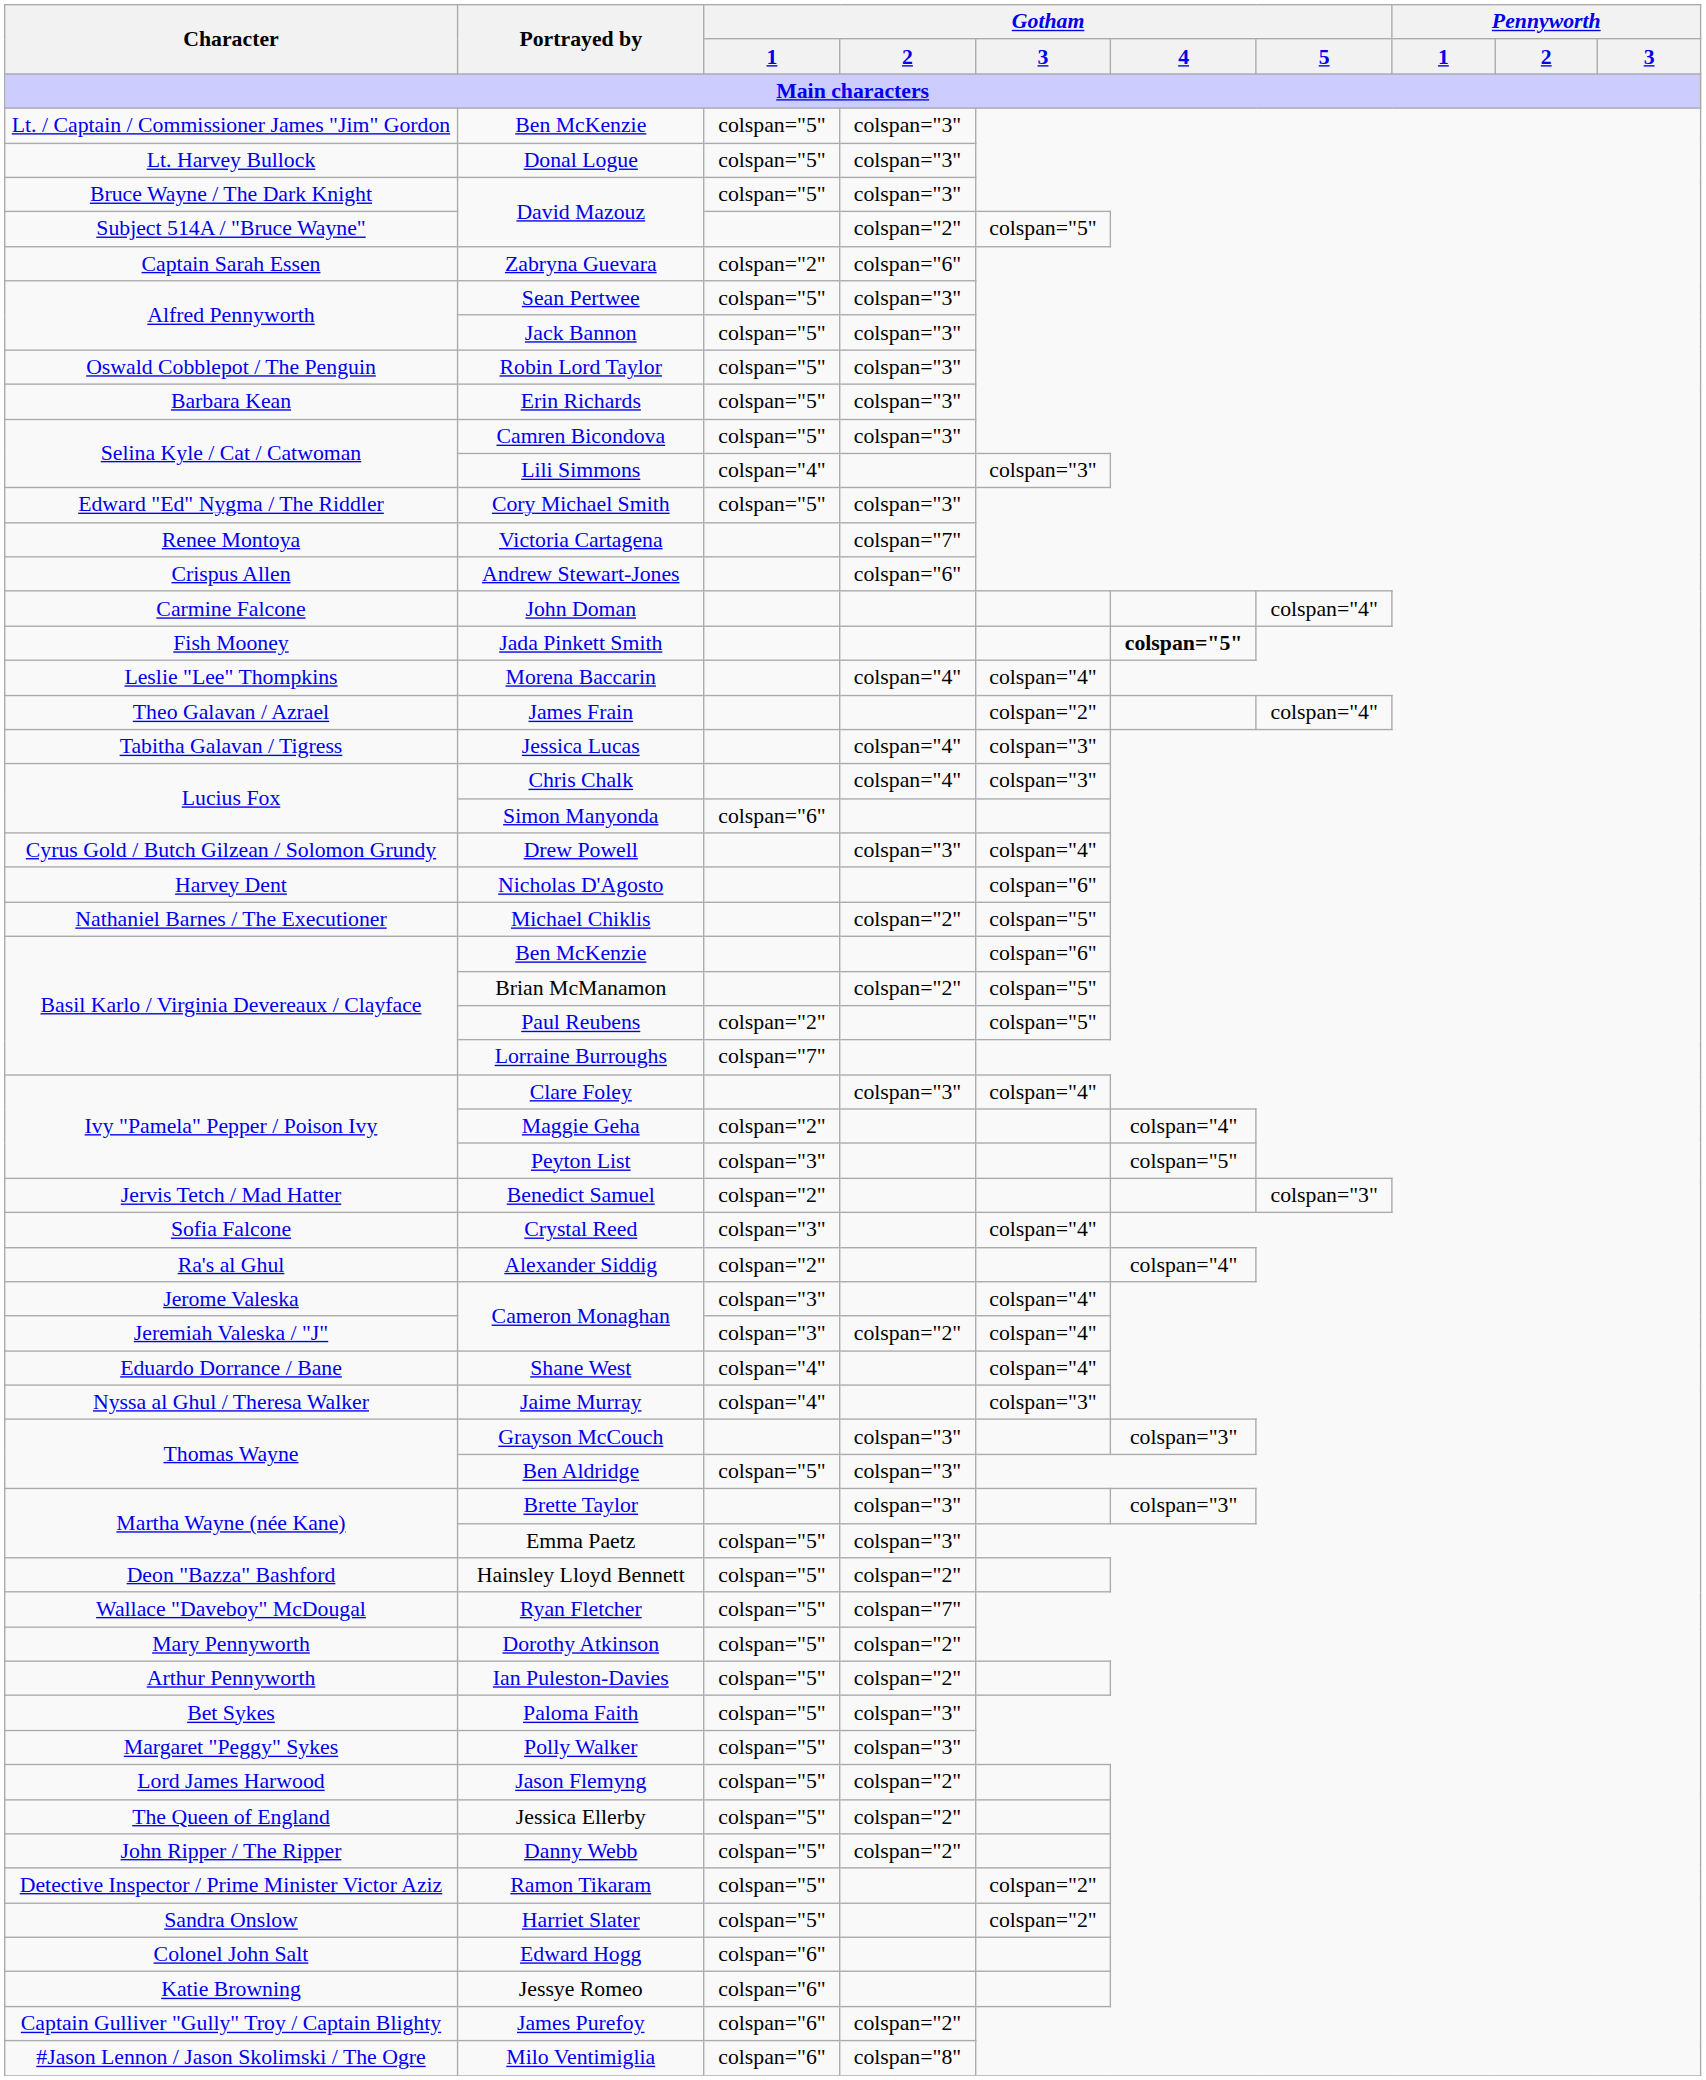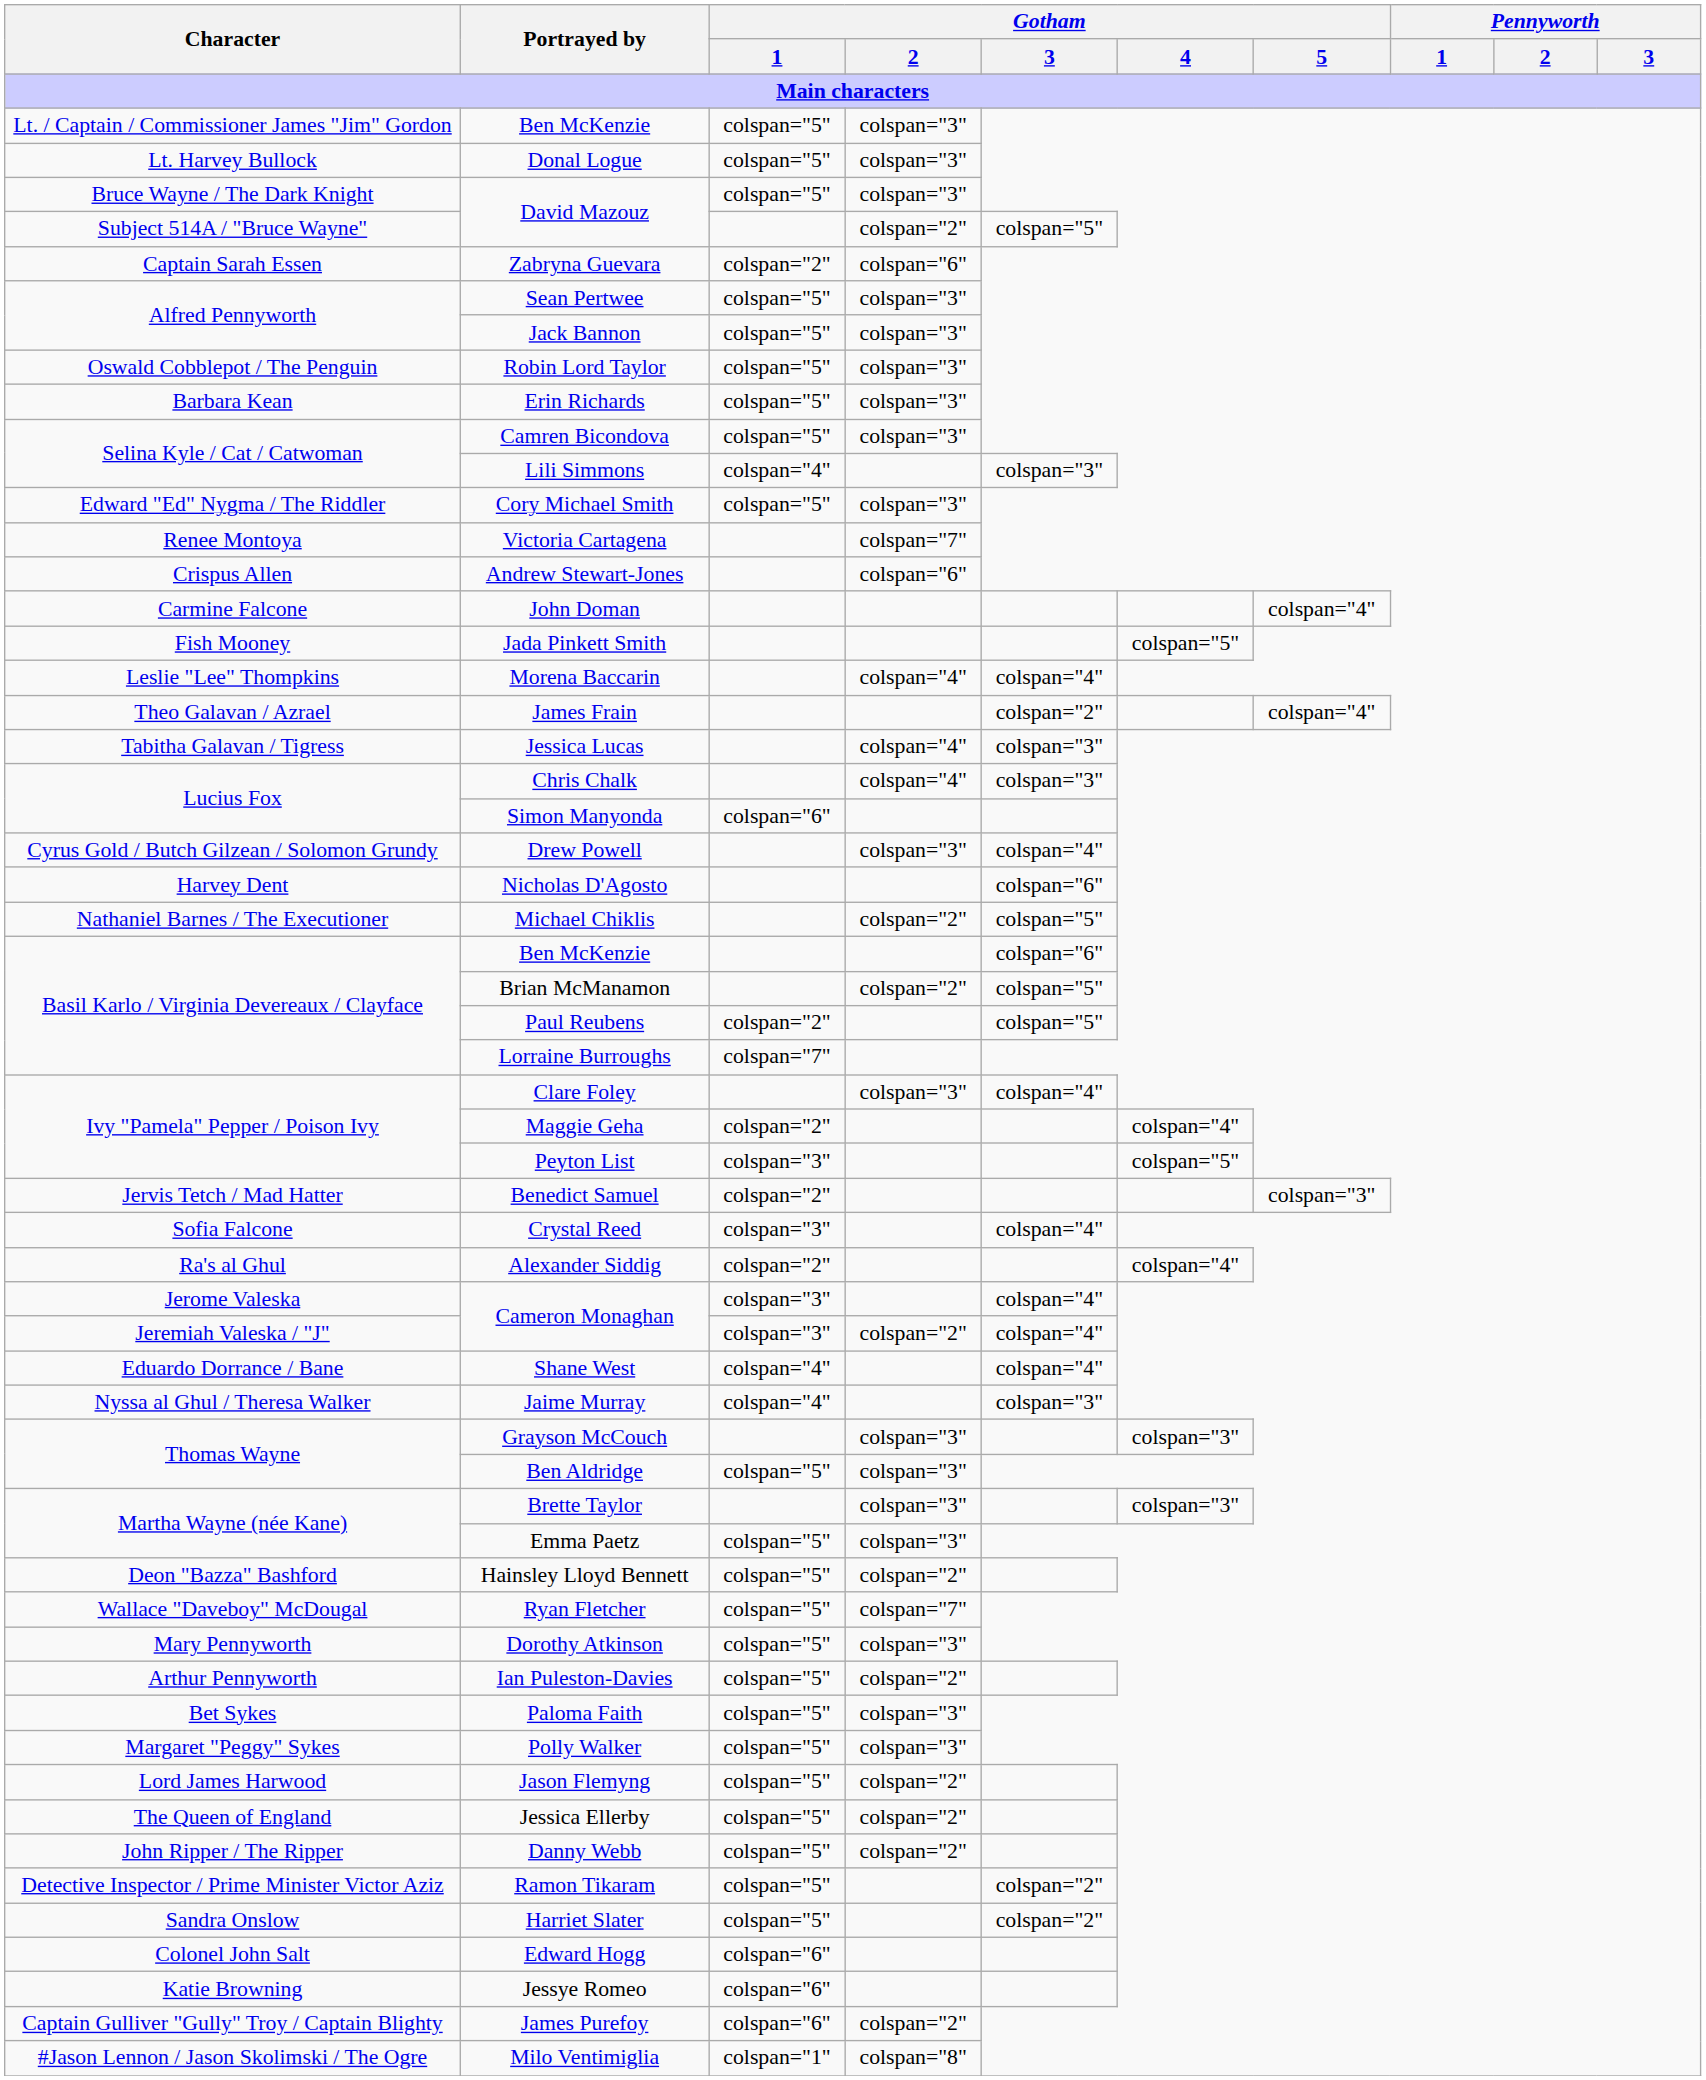(1184, 642) bold -> (1186, 642) normal
(907, 1643) colspan="2" -> (913, 1643) colspan="3"
(772, 2057) colspan="6" -> (777, 2057) colspan="1"
